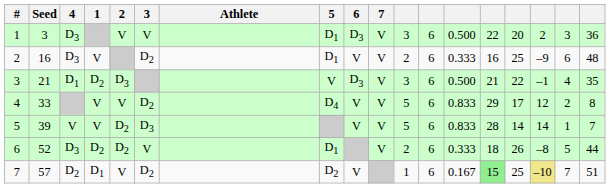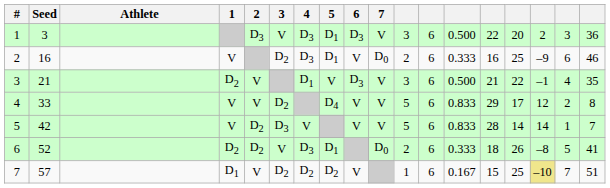columns swapped: (239, 14) <-> (72, 14)
(122, 35) V -> (257, 35) D3
(381, 58) V -> (381, 58) D0
(592, 58) 48 -> (592, 58) 46
(122, 80) D3 -> (257, 80) V
(44, 126) 39 -> (44, 126) 42
(381, 149) V -> (381, 149) D0
(592, 149) 44 -> (592, 149) 41
(493, 171) lightgreen background -> (493, 171) no background
